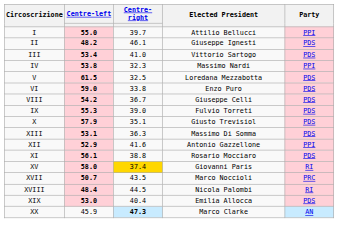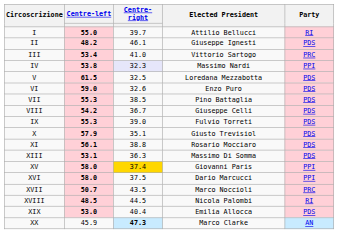(309, 32) PPI -> (309, 32) RI
(309, 55) PDS -> (309, 55) PRC
(138, 66) no background -> (138, 66) lavender background
(138, 89) 33.8 -> (138, 89) 32.6
+ row: (34, 100)
rows swapped: (34, 156) <-> (34, 133)
- row: (34, 145)
(309, 167) RI -> (309, 167) PPI
+ row: (34, 178)
(89, 190) 48.4 -> (89, 201) 48.5
